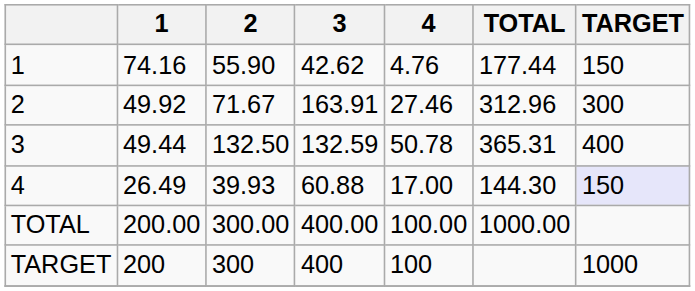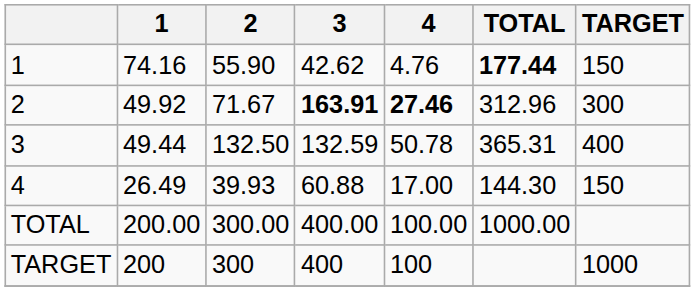(518, 64) normal -> (518, 64) bold
(340, 104) normal -> (340, 104) bold
(422, 104) normal -> (422, 104) bold
(603, 184) lavender background -> (603, 184) no background
